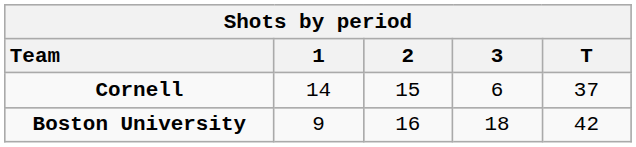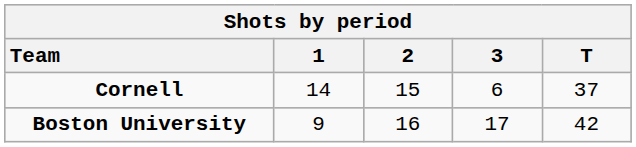(497, 124) 18 -> (497, 124) 17
